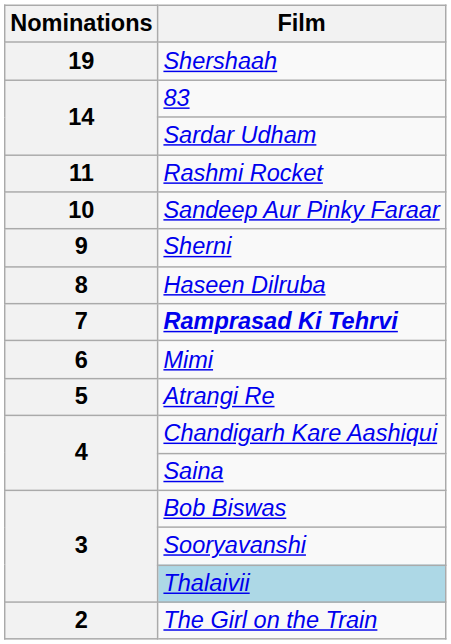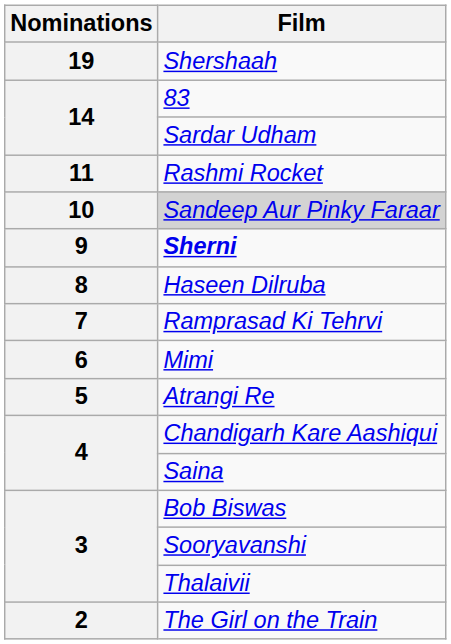(302, 210) no background -> (302, 210) lightgrey background
(197, 247) normal -> (200, 247) bold
(281, 322) bold -> (273, 322) normal
(207, 583) lightblue background -> (207, 583) no background
